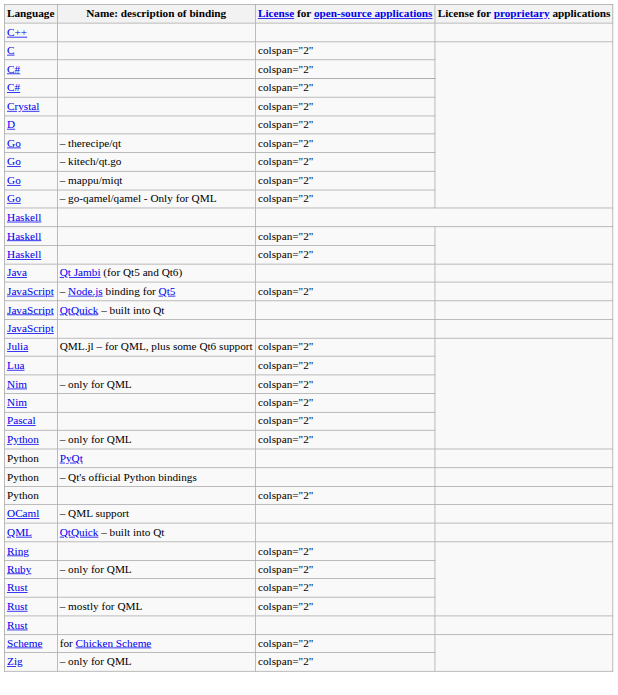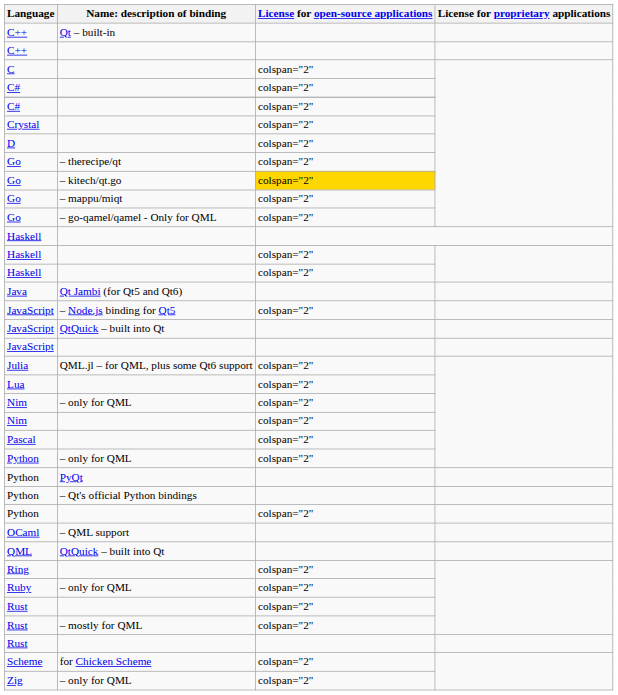+ row: (17, 32)
(286, 162) no background -> (286, 180) gold background
